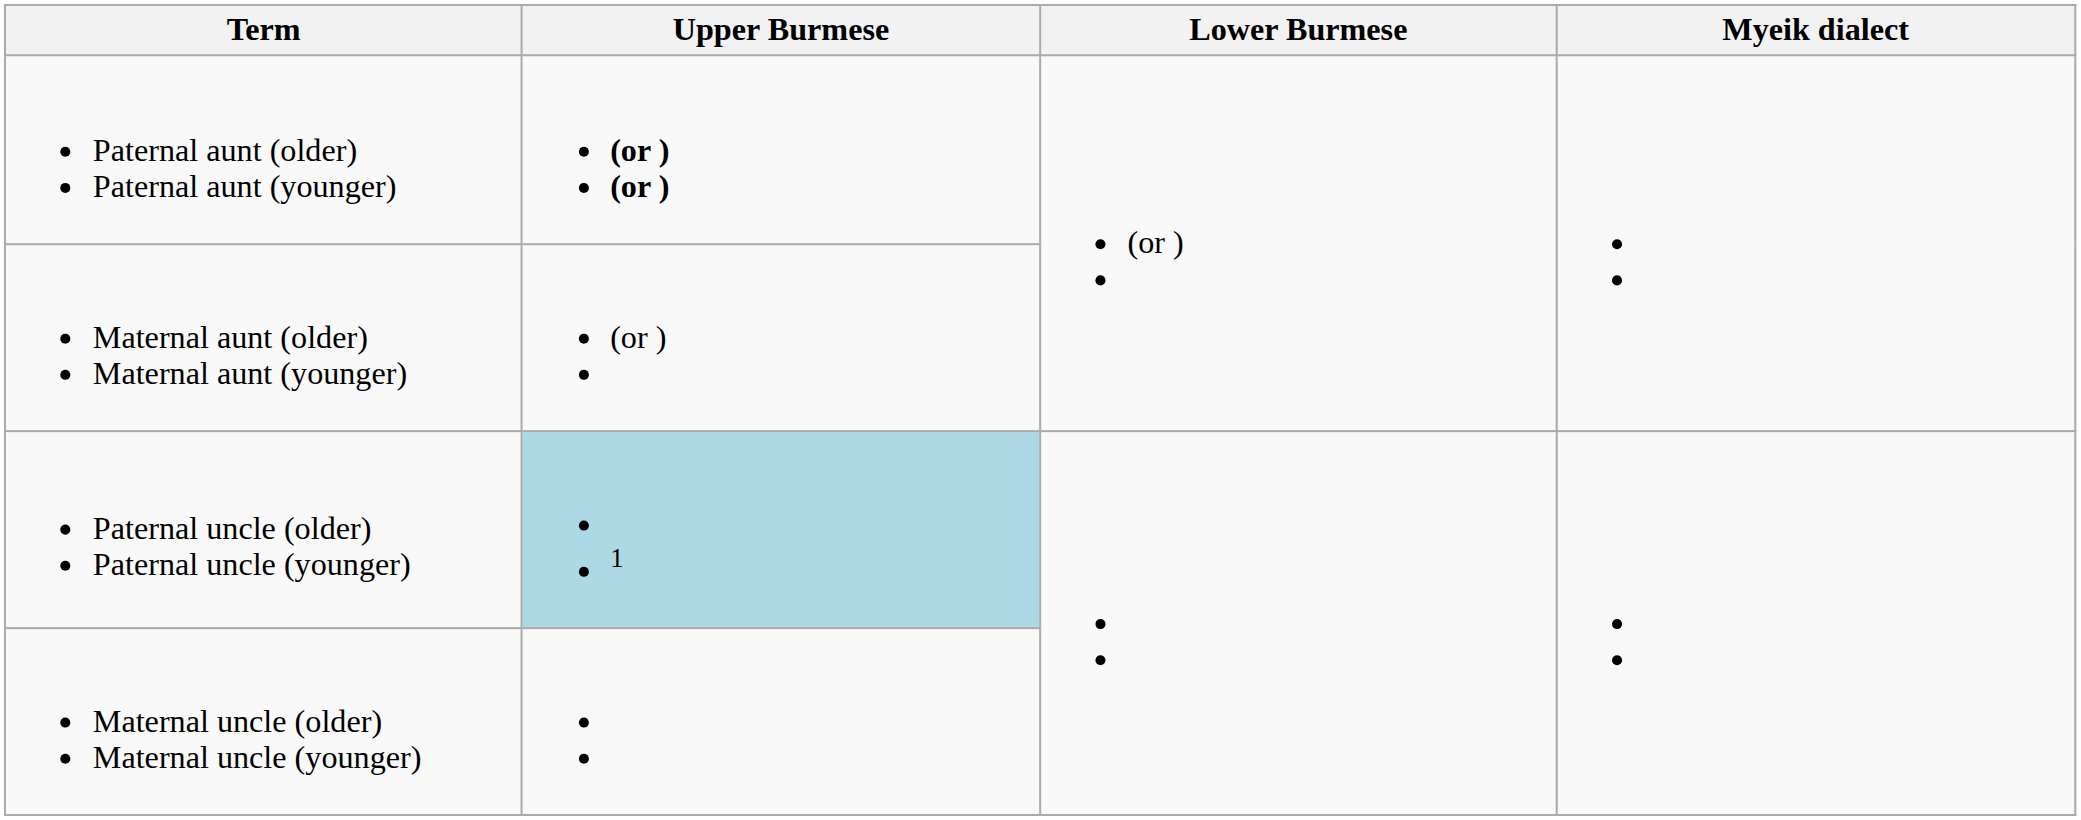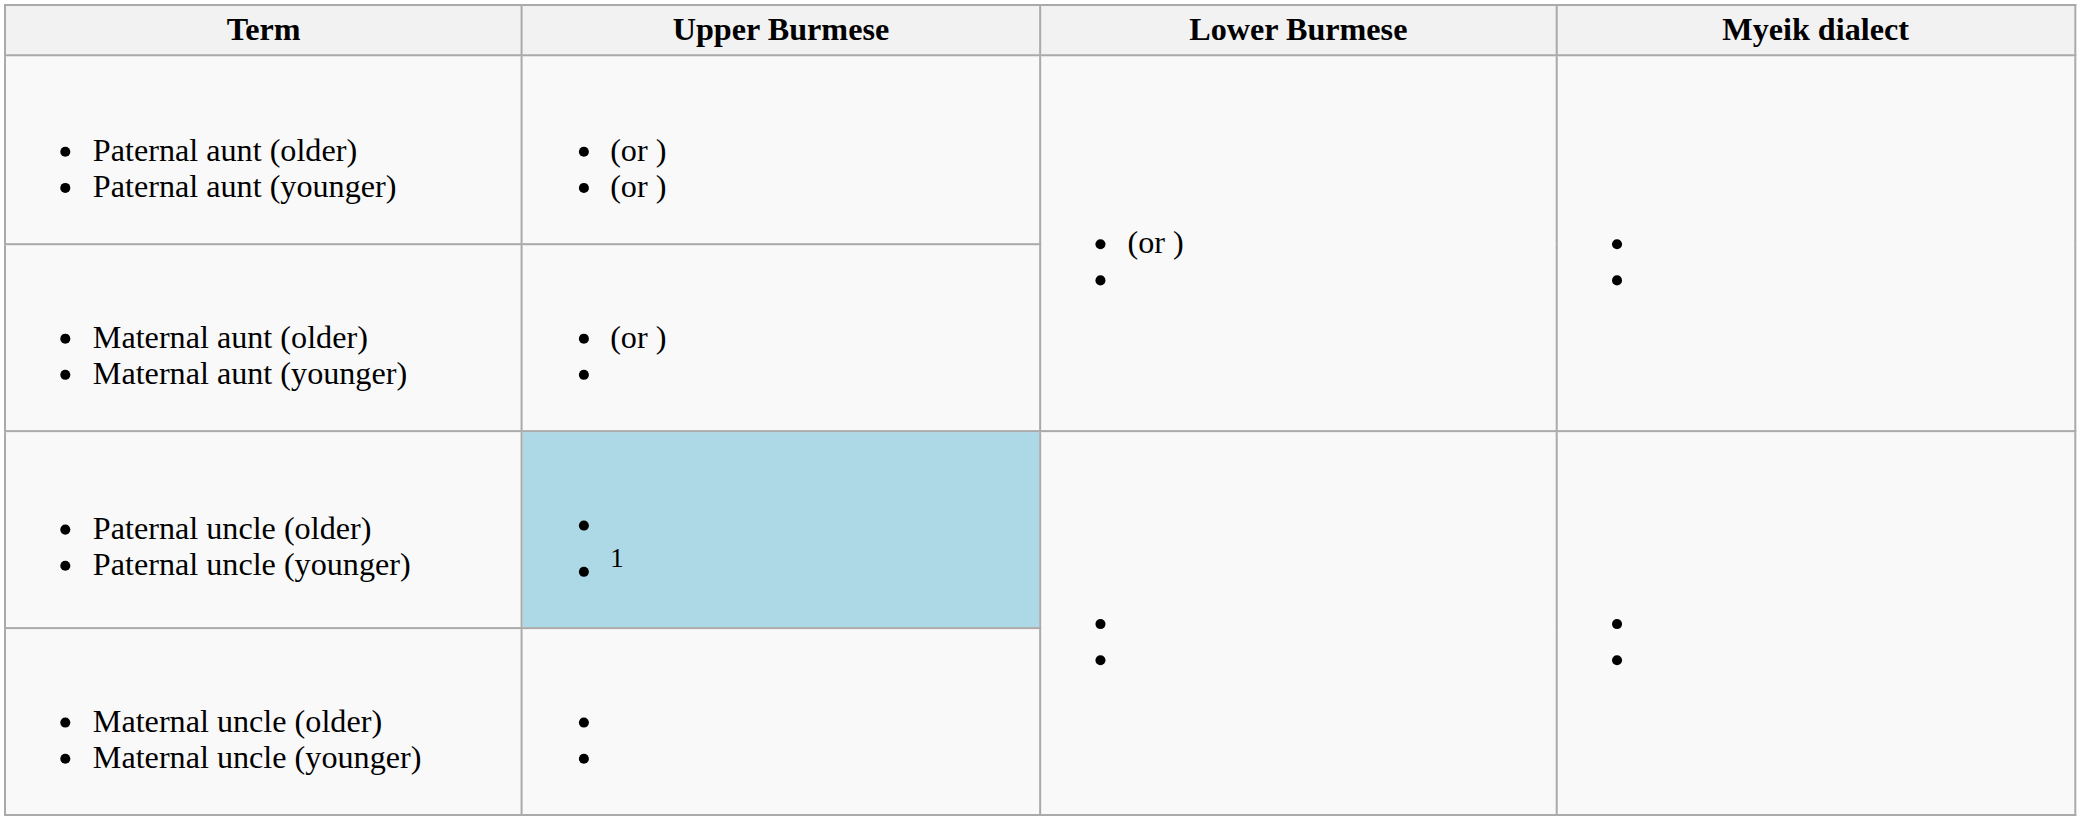(781, 168) bold -> (781, 168) normal
